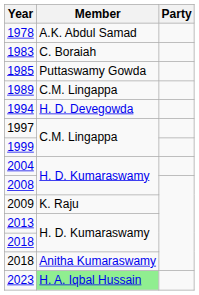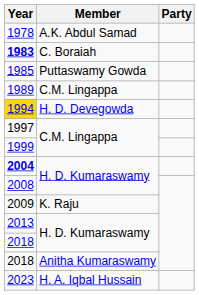(20, 52) normal -> (20, 52) bold
(20, 109) no background -> (20, 109) gold background
(20, 166) normal -> (20, 166) bold
(90, 280) lightgreen background -> (90, 280) no background
